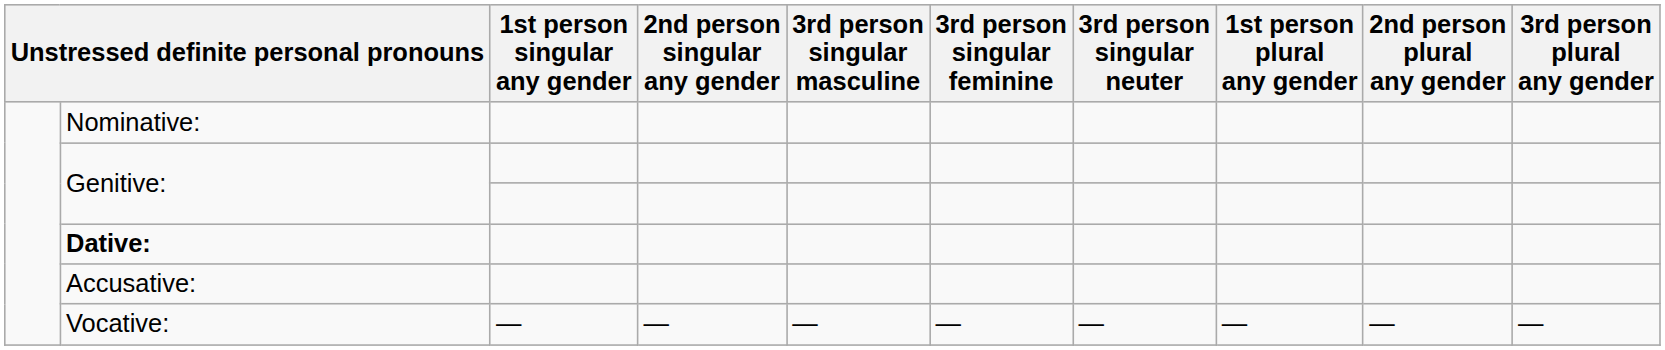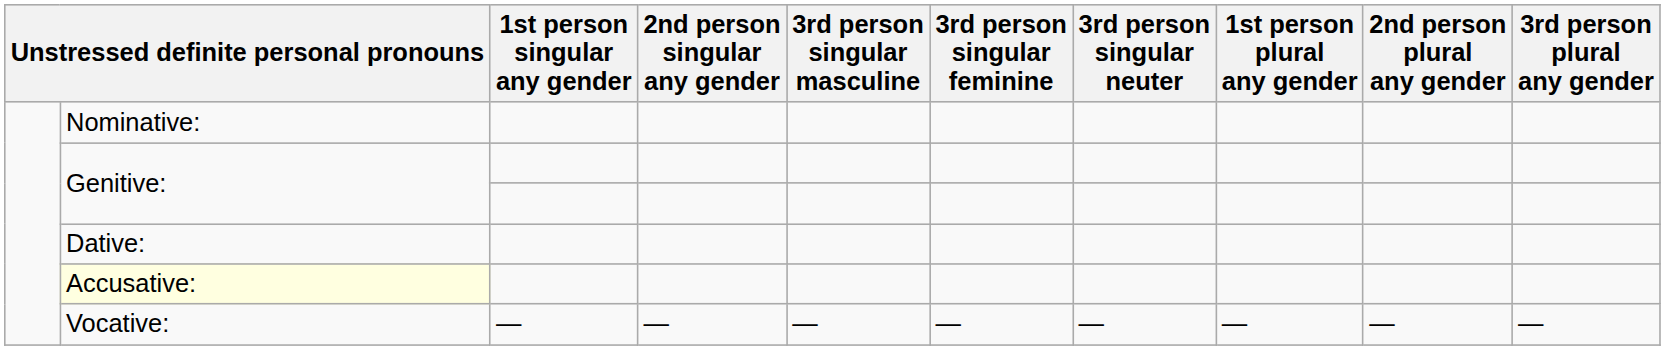(108, 243) bold -> (106, 243) normal
(131, 283) no background -> (131, 283) lightyellow background
